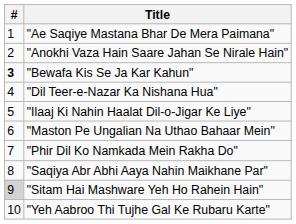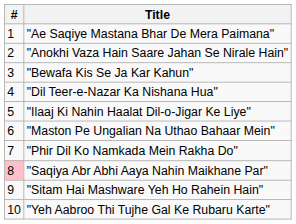(11, 73) bold -> (11, 73) normal
(11, 170) no background -> (11, 170) pink background
(11, 190) lightgrey background -> (11, 190) no background
